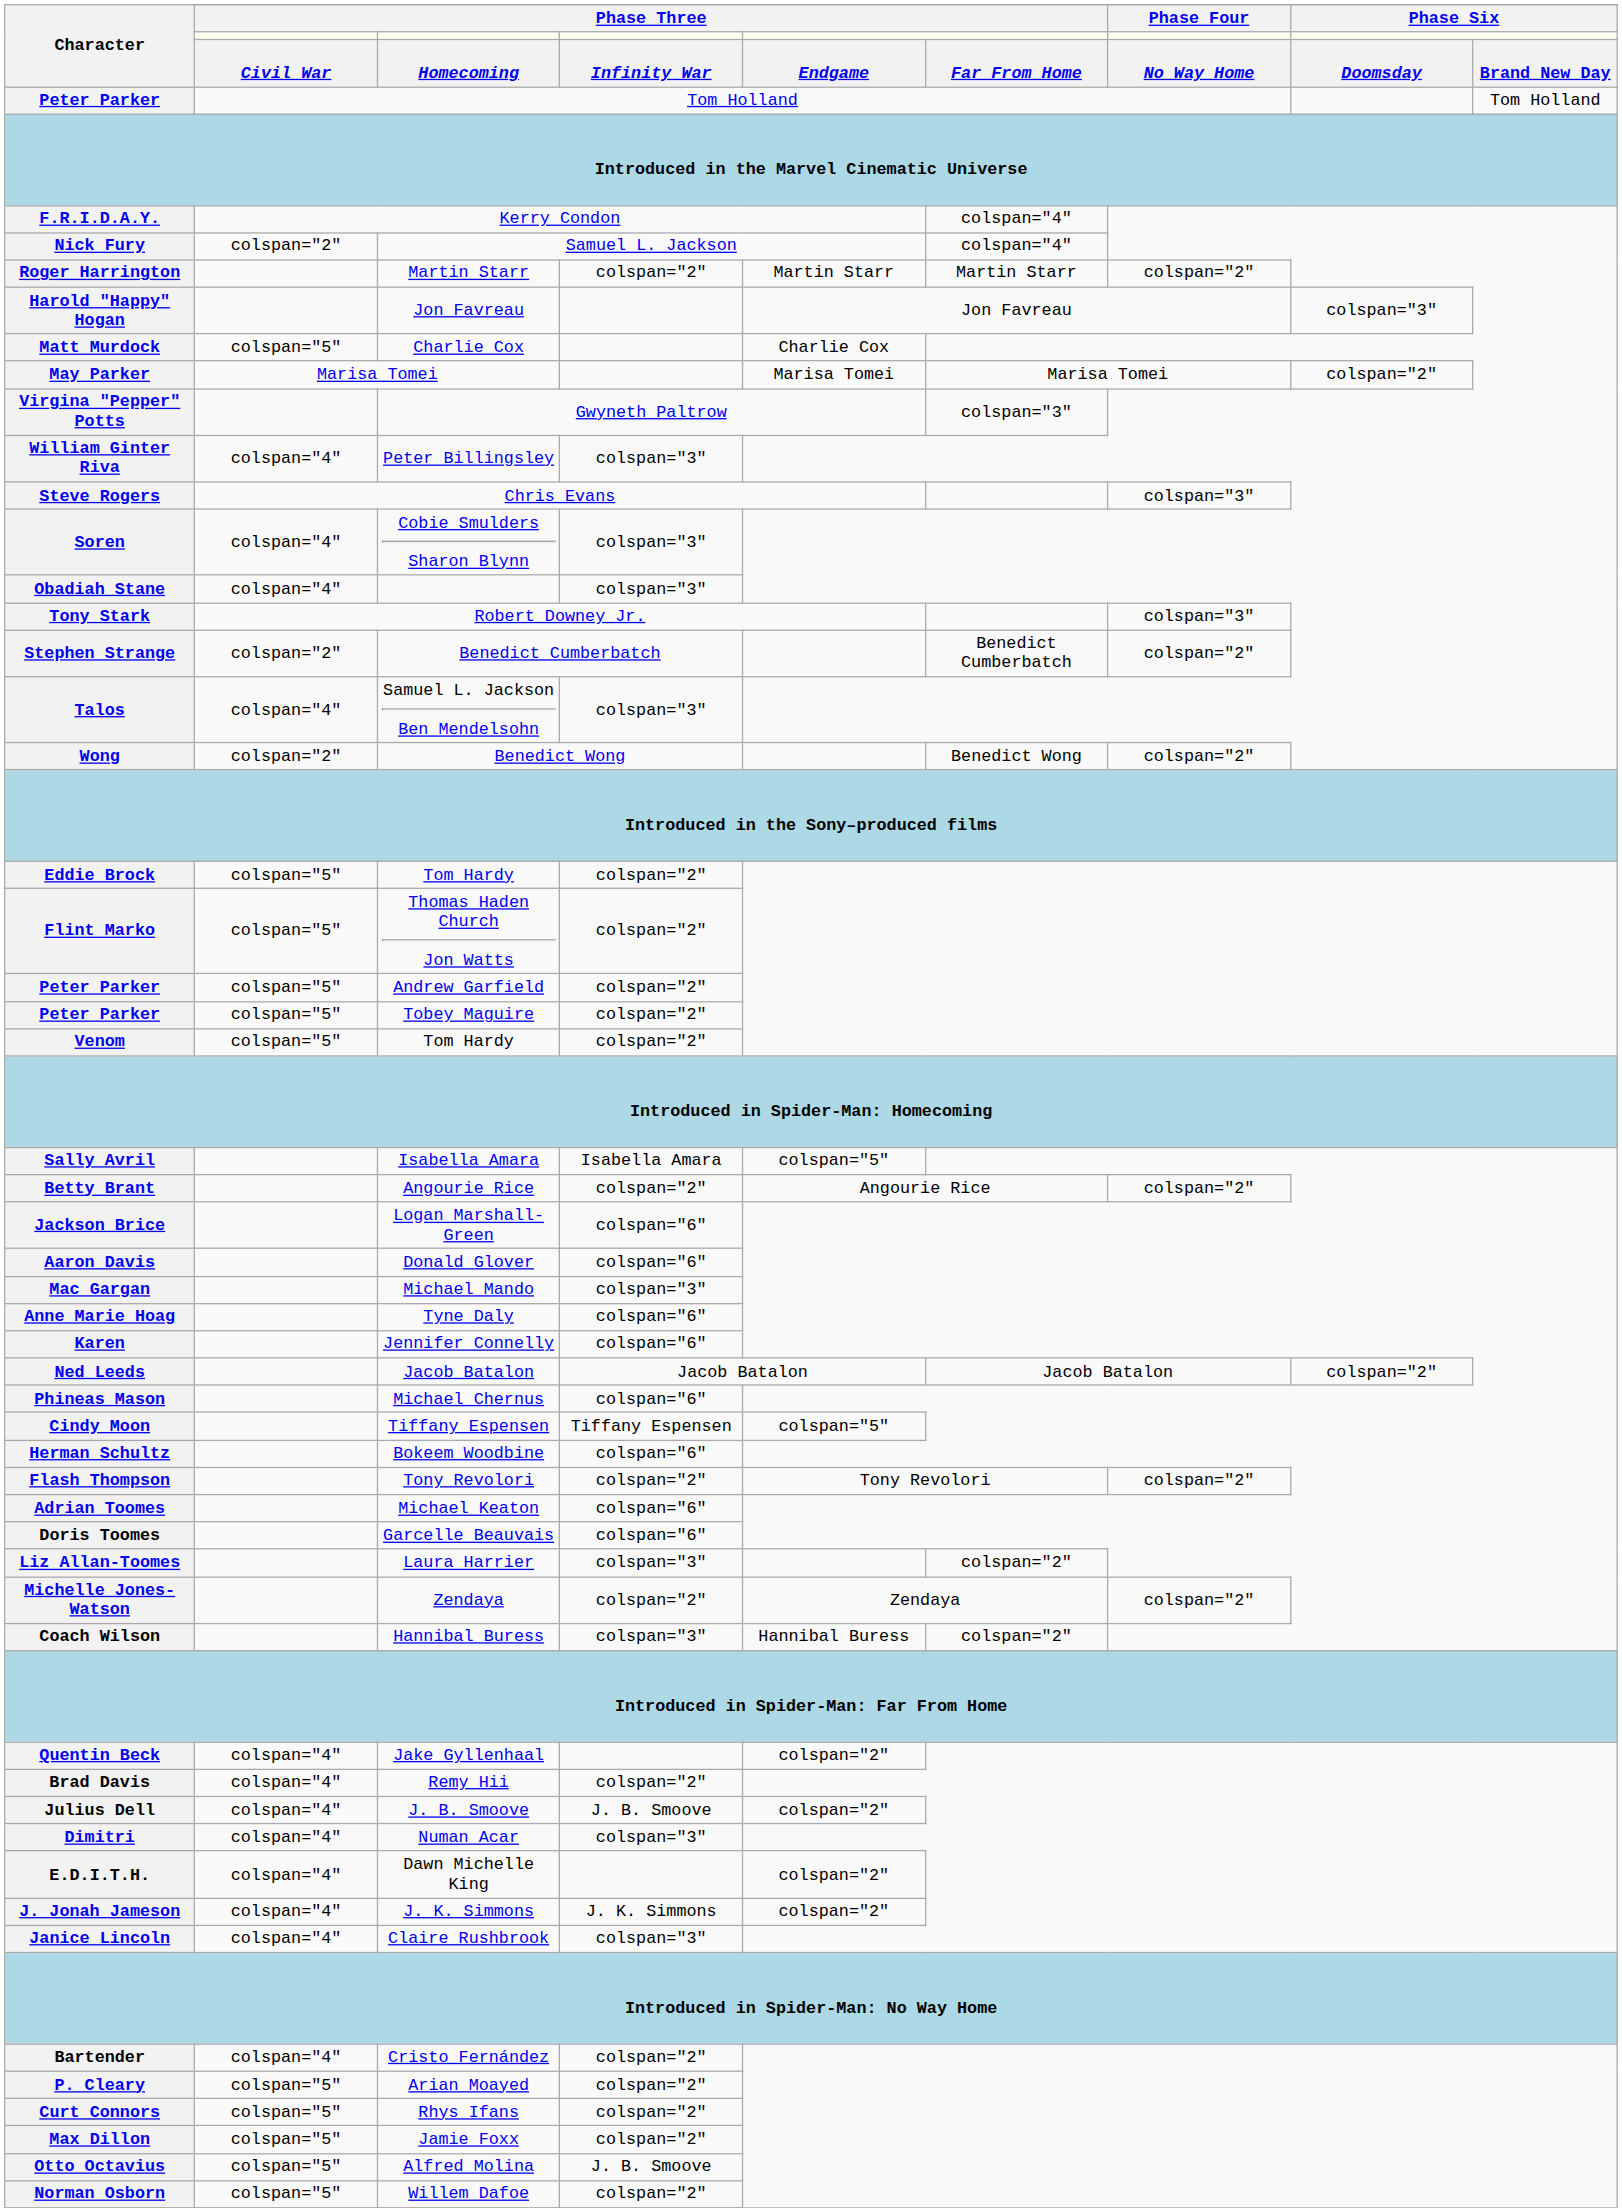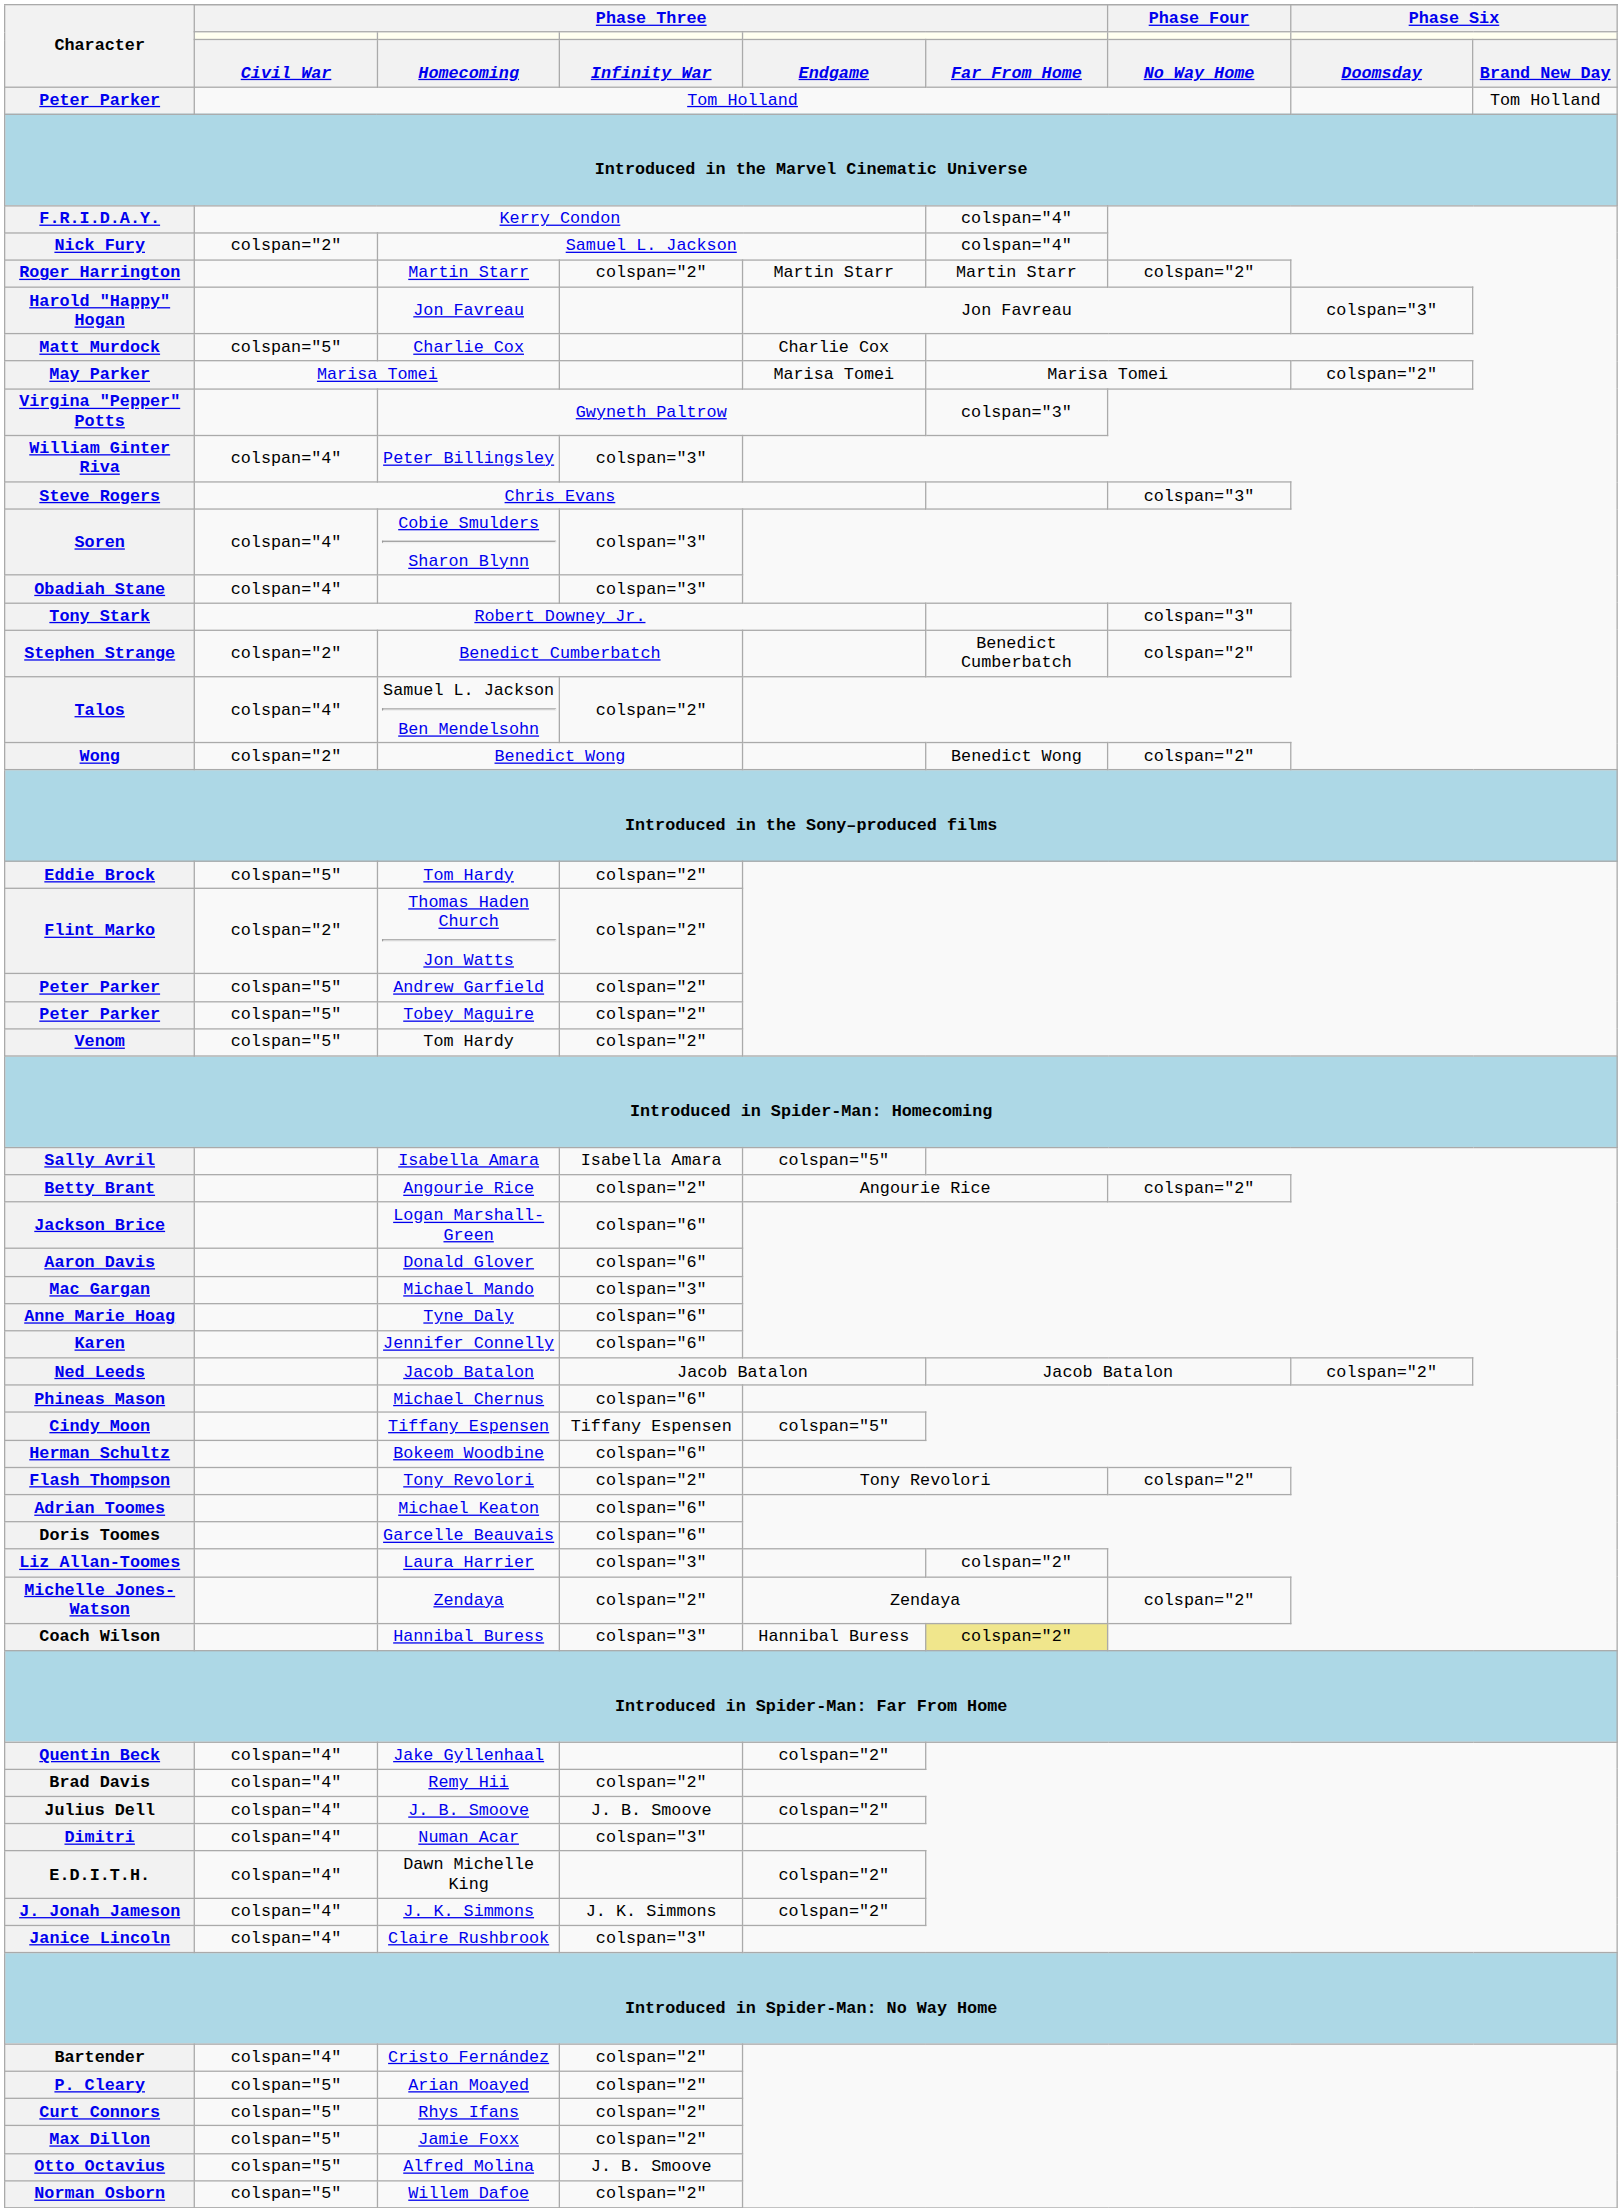(651, 710) colspan="3" -> (651, 710) colspan="2"
(286, 931) colspan="5" -> (286, 931) colspan="2"
(1016, 1637) no background -> (1016, 1637) khaki background
